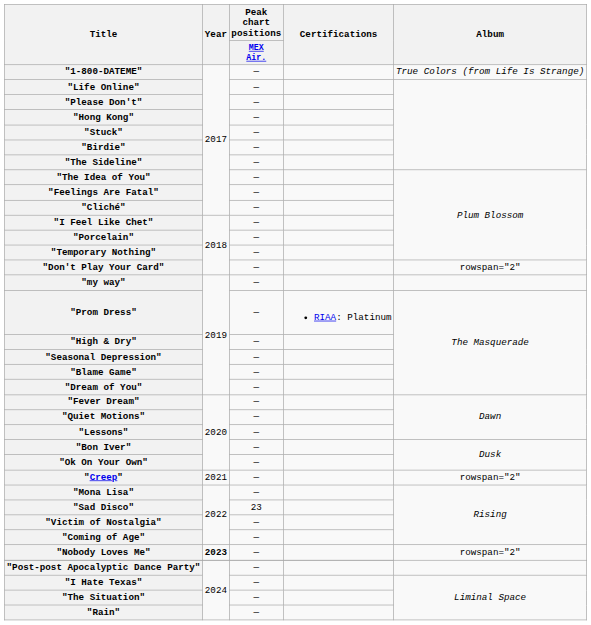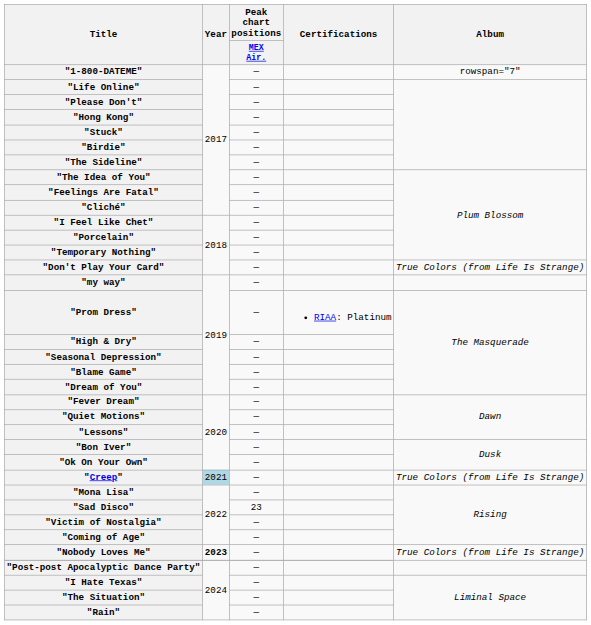(490, 72) True Colors (from Life Is Strange) -> (490, 72) rowspan="7"
(490, 268) rowspan="2" -> (490, 268) True Colors (from Life Is Strange)
(216, 477) no background -> (216, 477) lightblue background
(490, 477) rowspan="2" -> (490, 477) True Colors (from Life Is Strange)
(490, 553) rowspan="2" -> (490, 553) True Colors (from Life Is Strange)
